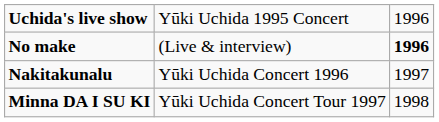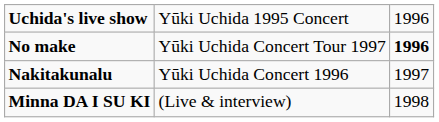(225, 46) (Live & interview) -> (272, 46) Yūki Uchida Concert Tour 1997
(272, 102) Yūki Uchida Concert Tour 1997 -> (225, 102) (Live & interview)
